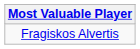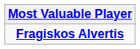(70, 34) normal -> (70, 34) bold
